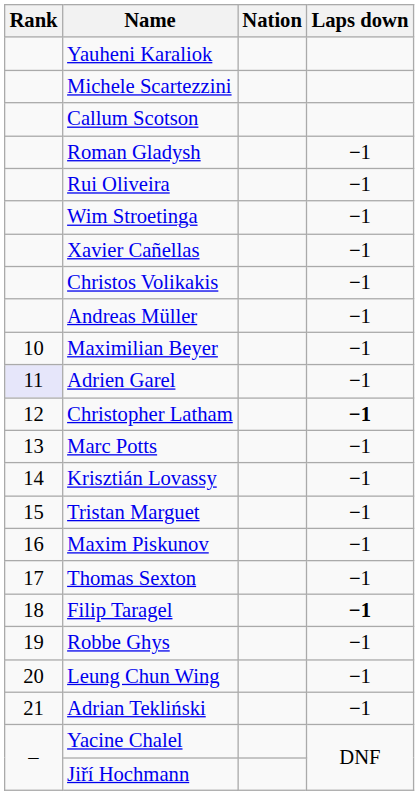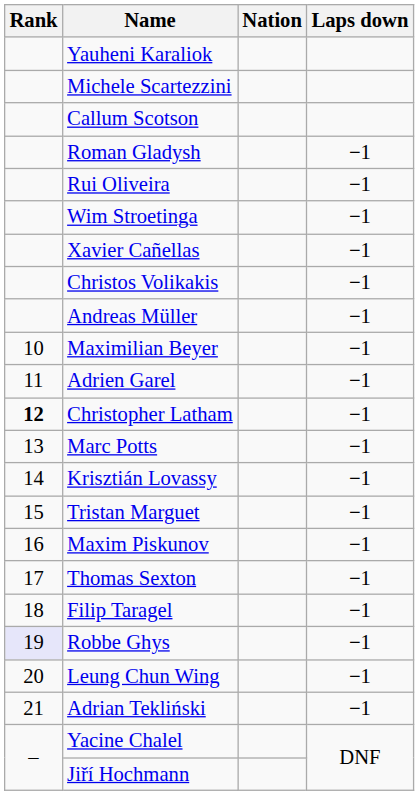(33, 380) lavender background -> (33, 380) no background
(33, 413) normal -> (33, 413) bold
(360, 413) bold -> (360, 413) normal
(360, 610) bold -> (360, 610) normal
(33, 642) no background -> (33, 642) lavender background
